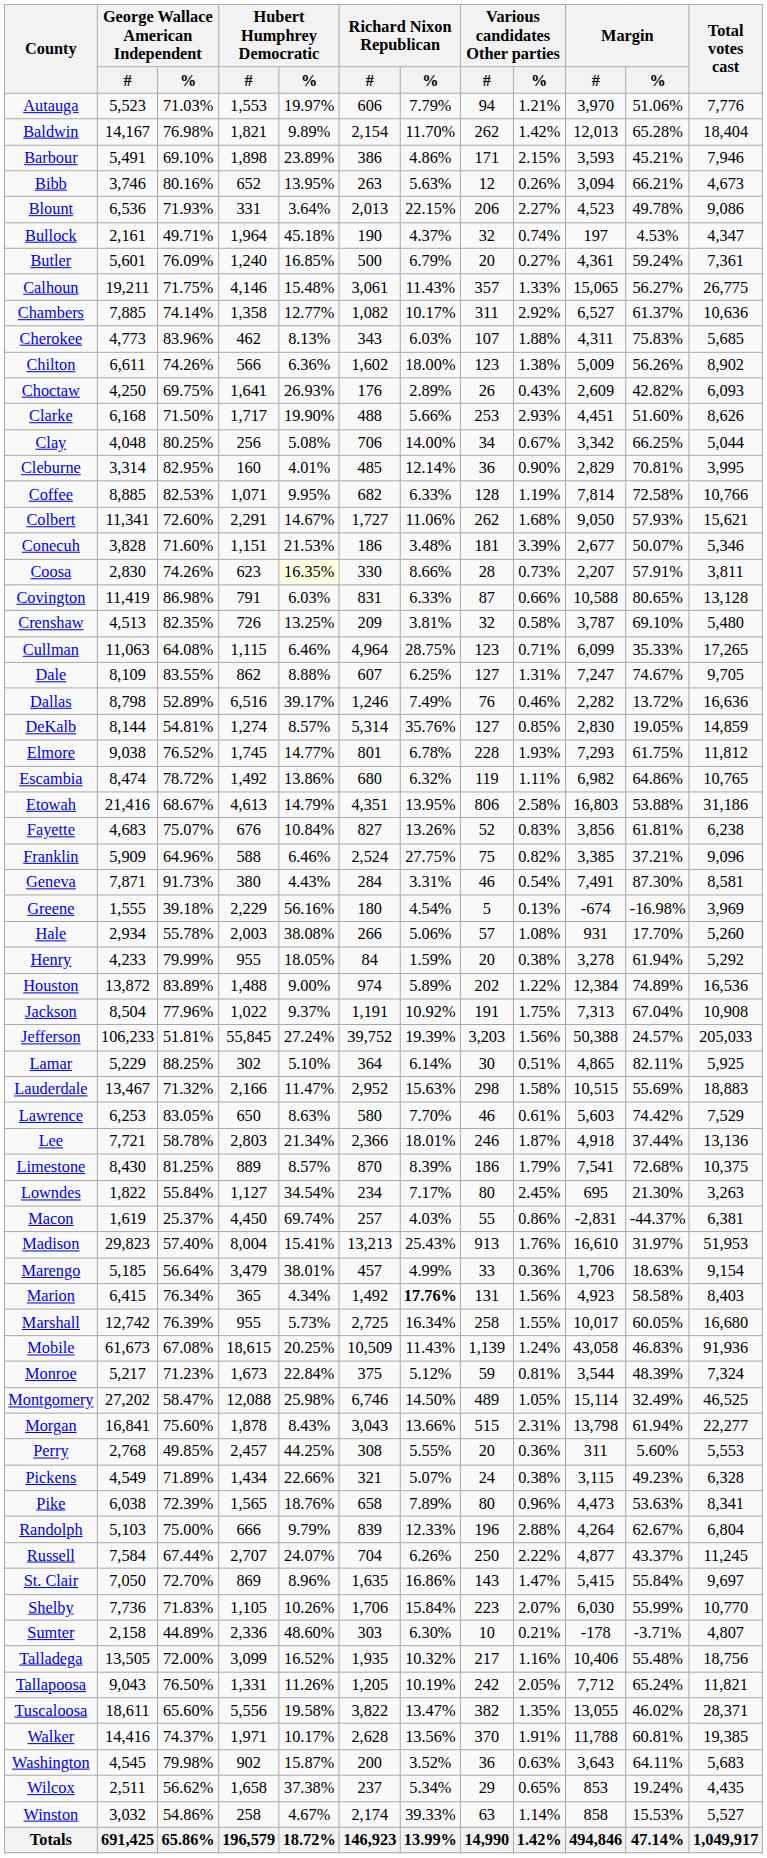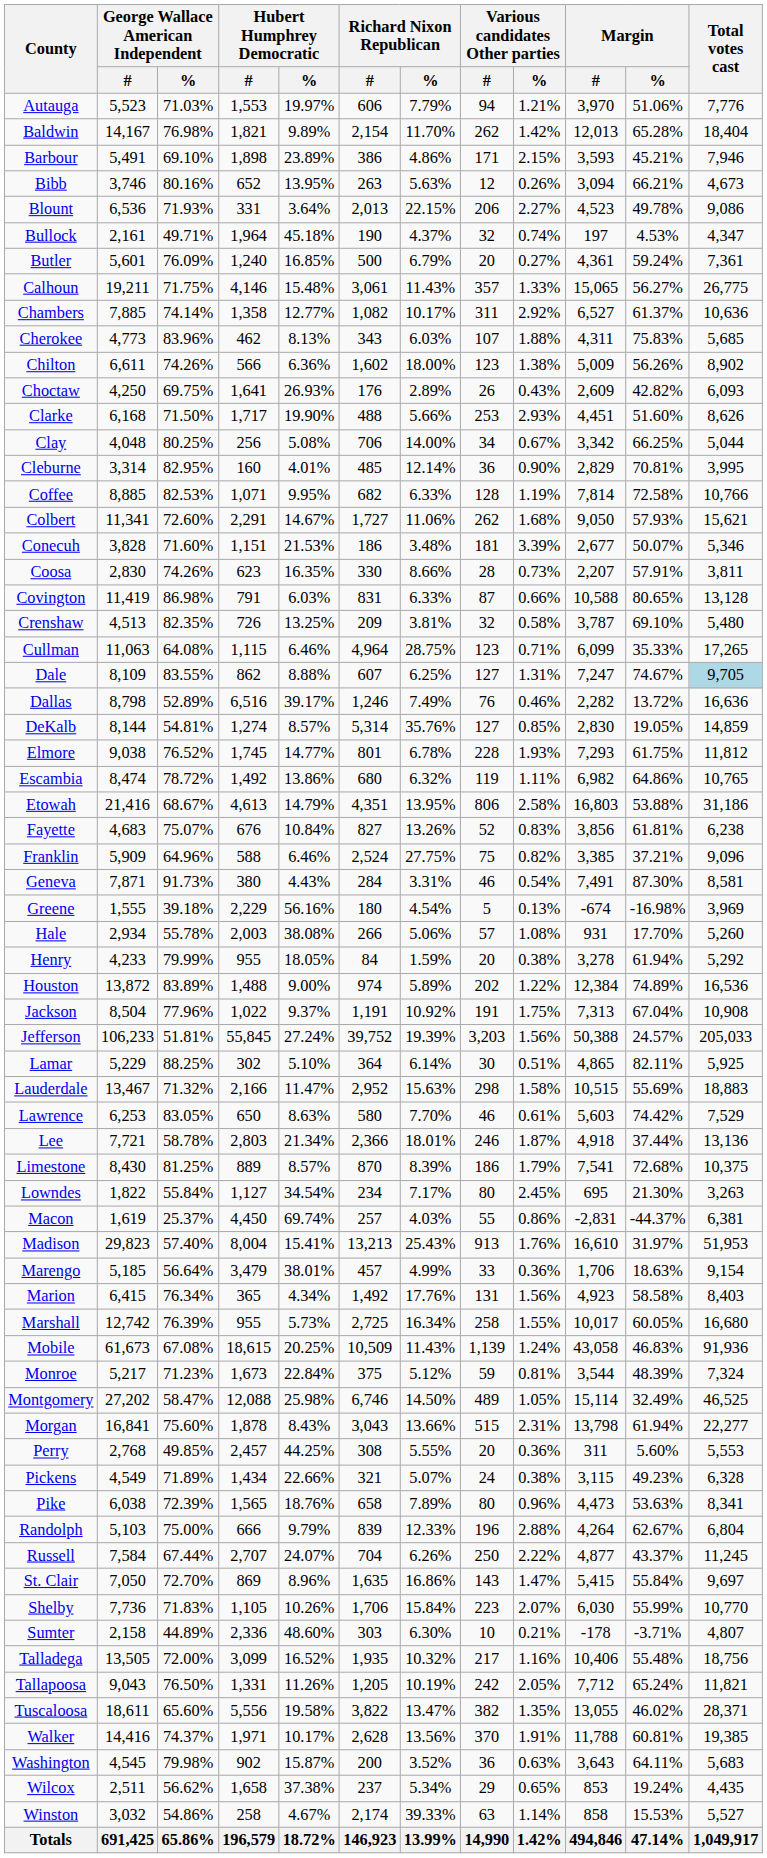(309, 571) lightyellow background -> (309, 571) no background
(726, 675) no background -> (726, 675) lightblue background
(430, 1296) bold -> (430, 1296) normal
